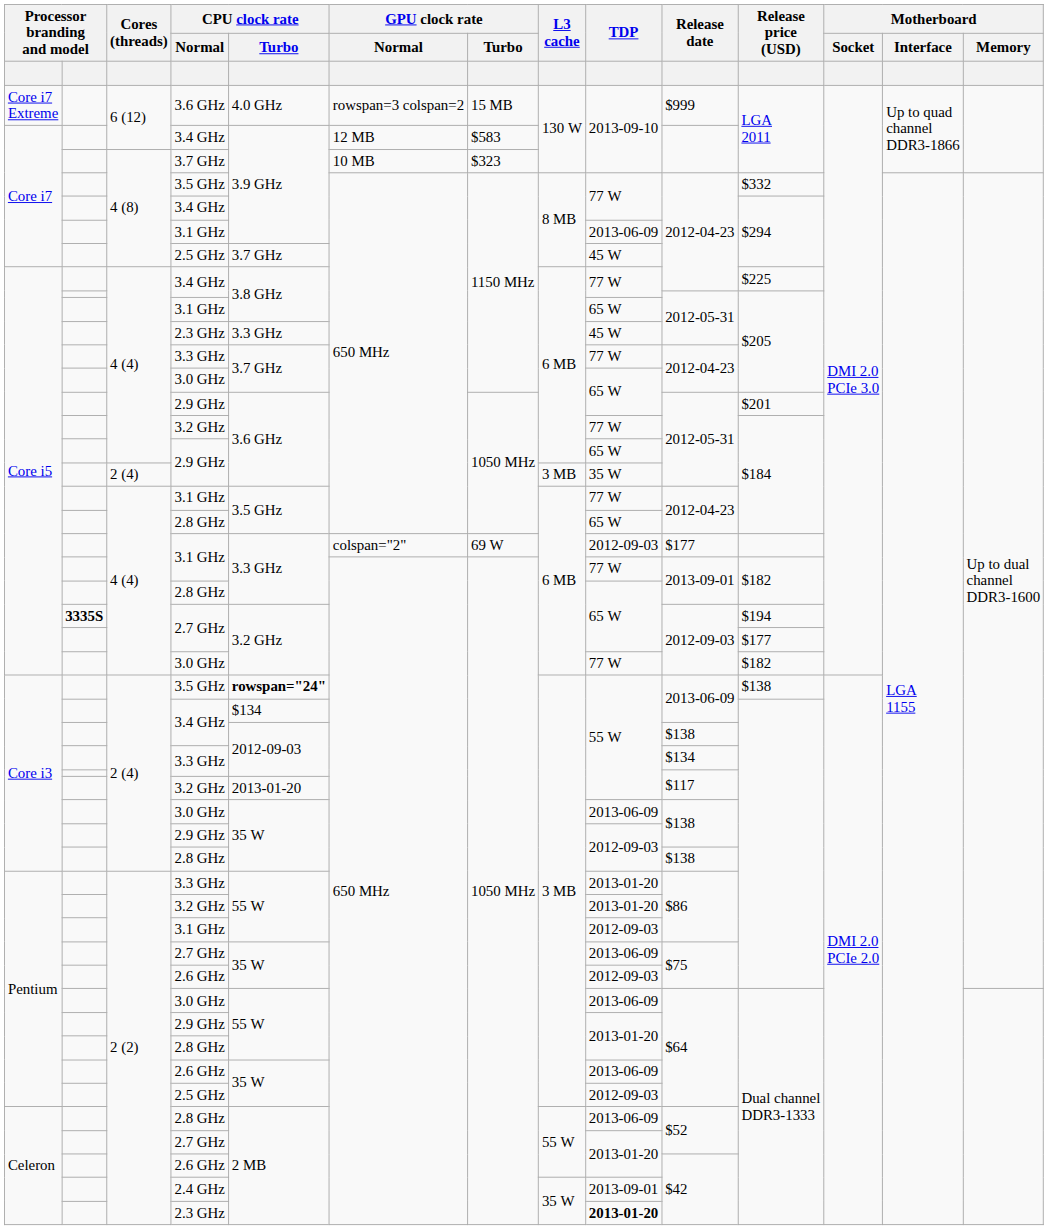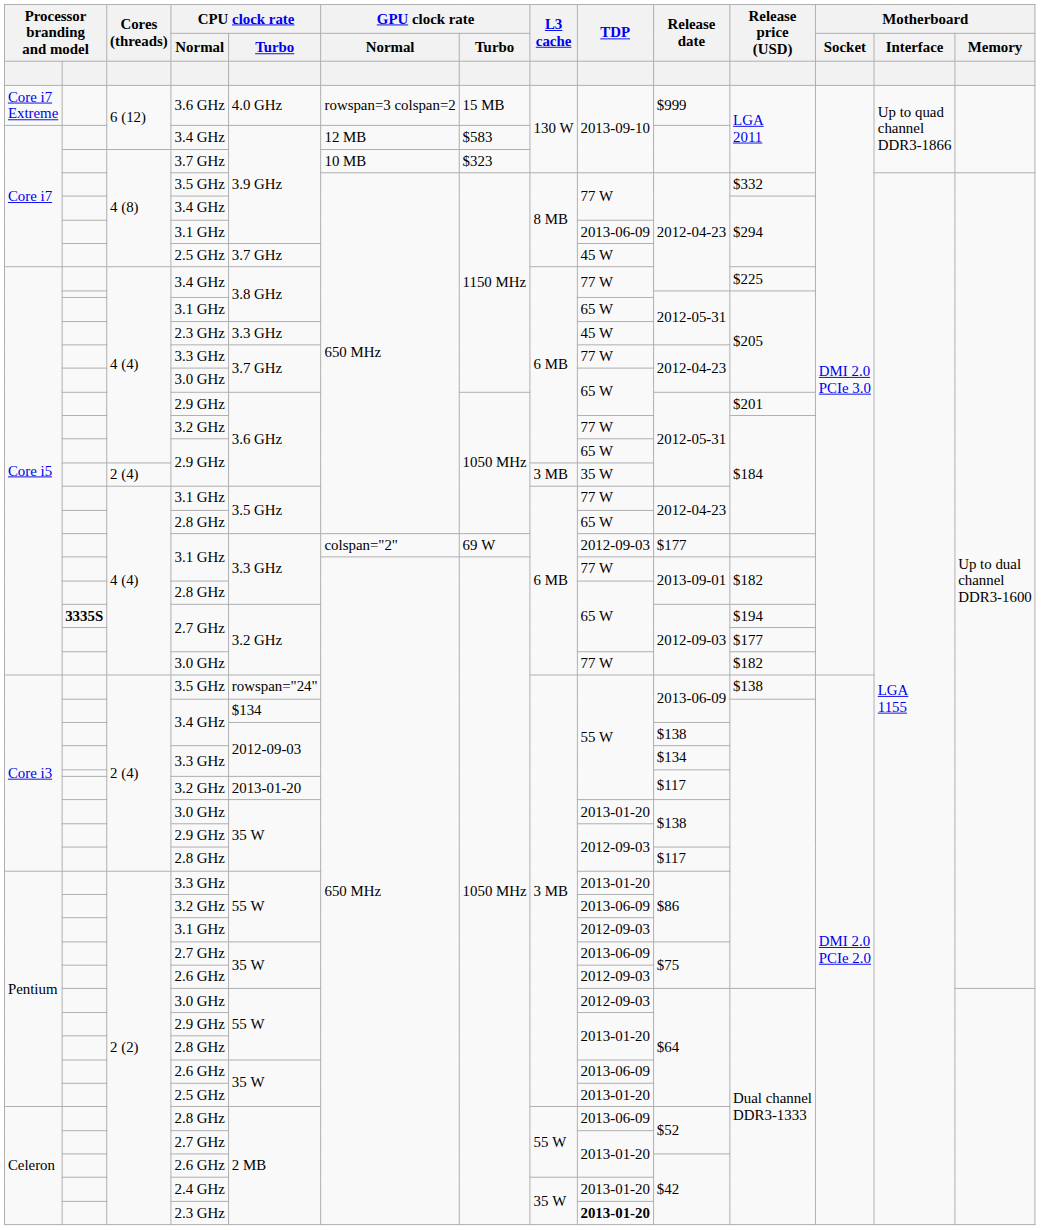(279, 686) bold -> (275, 686) normal
(624, 811) 2013-06-09 -> (615, 811) 2013-01-20
(680, 858) $138 -> (671, 858) $117
(624, 906) 2013-01-20 -> (615, 906) 2013-06-09
(624, 1000) 2013-06-09 -> (615, 1000) 2012-09-03
(624, 1094) 2012-09-03 -> (615, 1094) 2013-01-20
(624, 1189) 2013-09-01 -> (615, 1189) 2013-01-20
